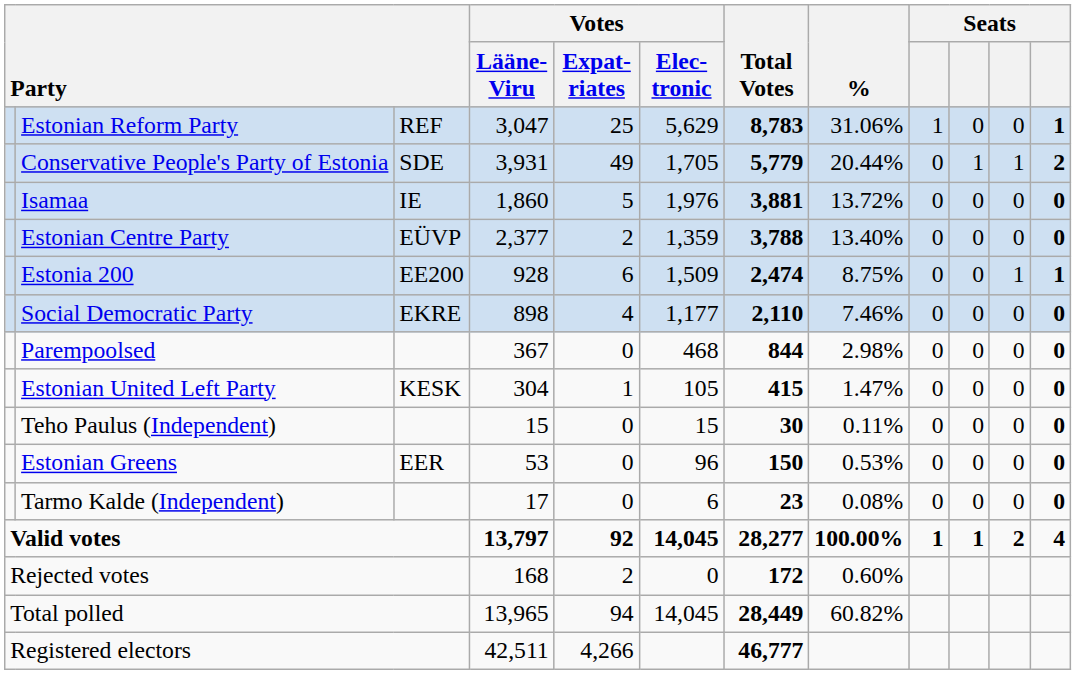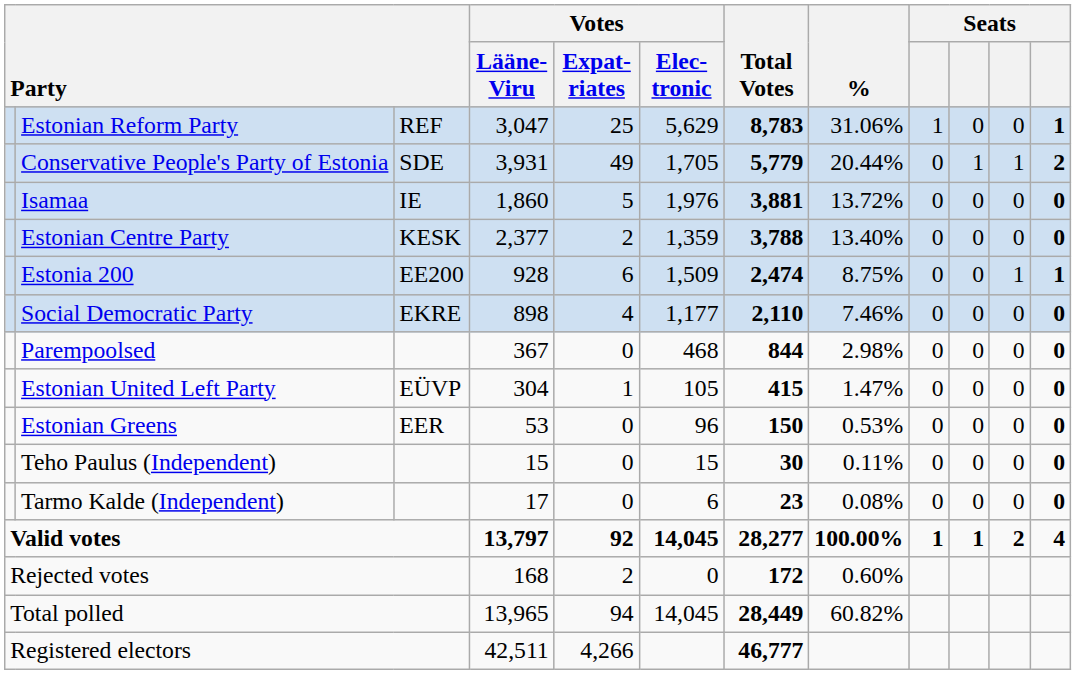(430, 237) EÜVP -> (430, 237) KESK
(430, 387) KESK -> (430, 387) EÜVP
rows swapped: (99, 463) <-> (149, 425)
